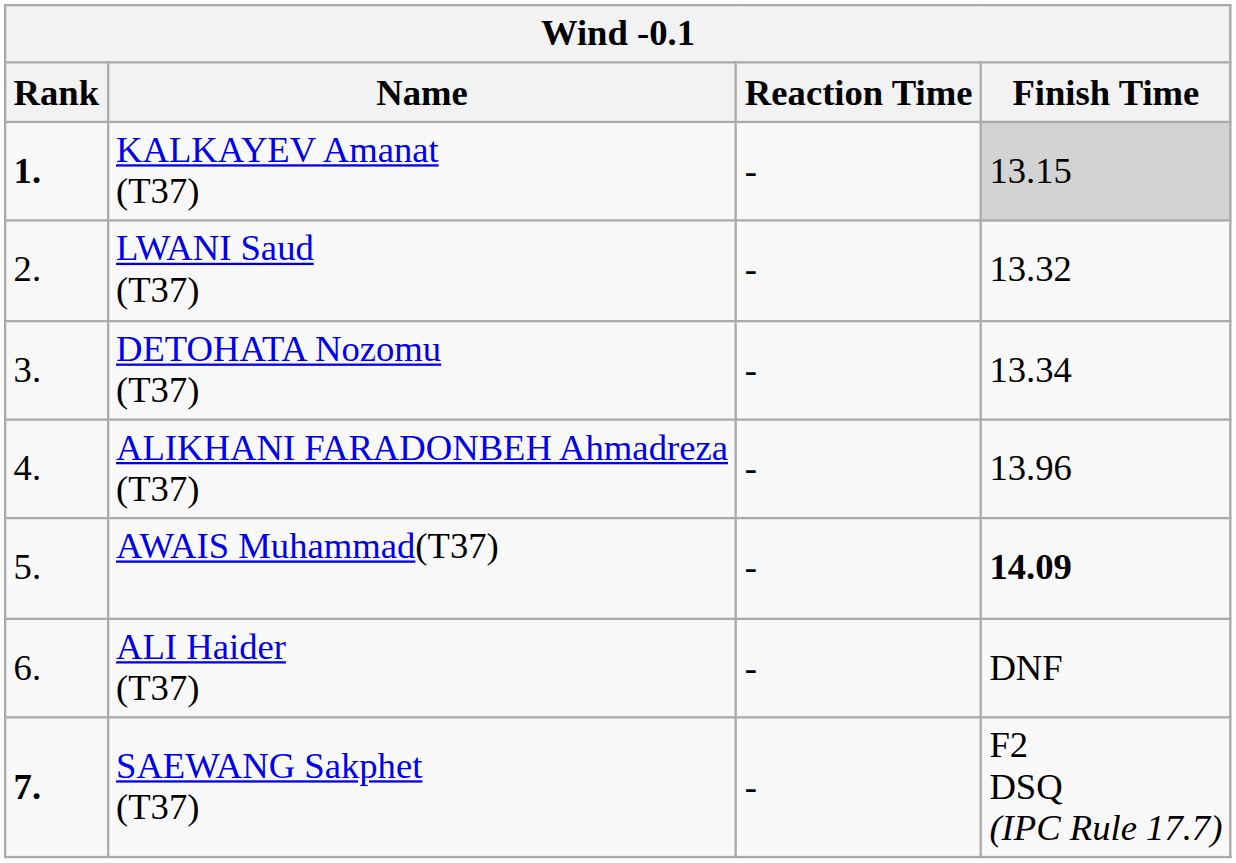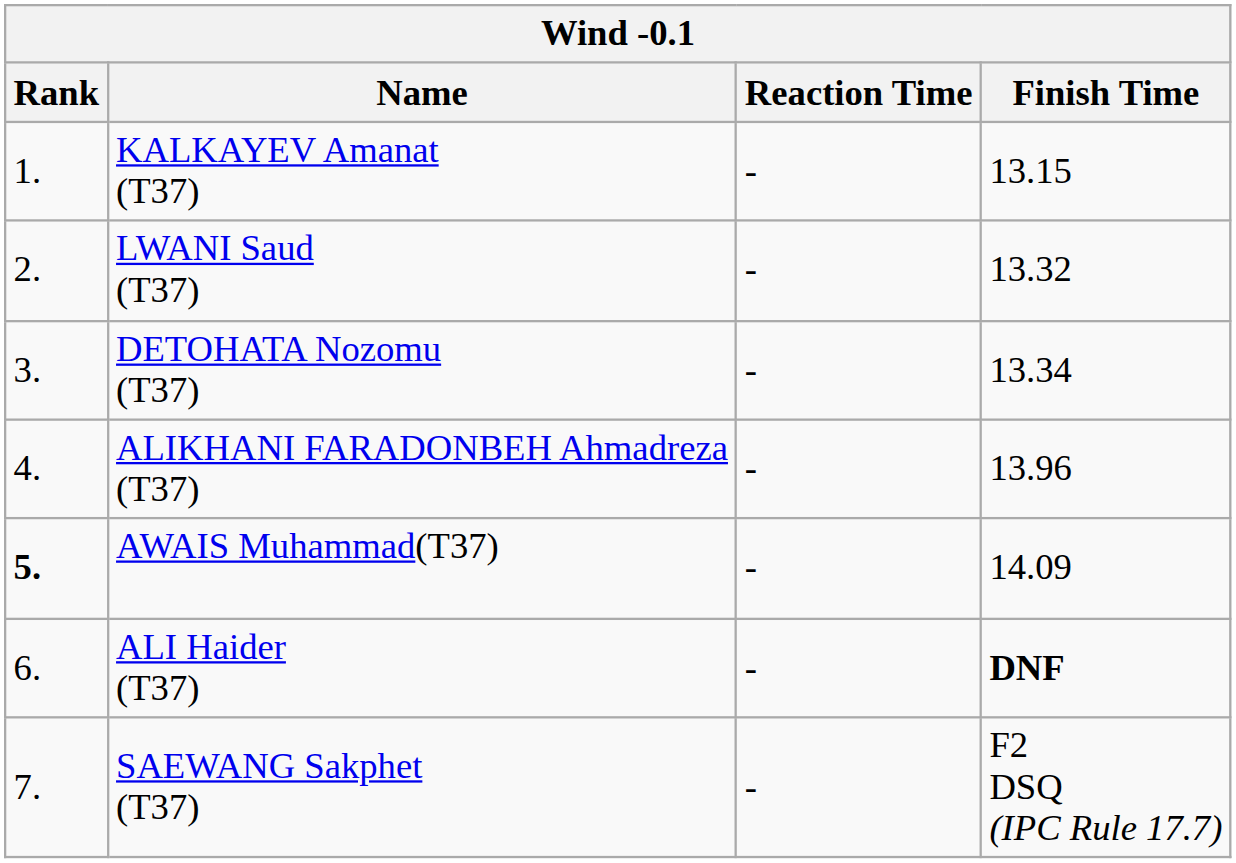(27, 170) bold -> (27, 170) normal
(1031, 170) lightgrey background -> (1031, 170) no background
(27, 567) normal -> (27, 567) bold
(1031, 567) bold -> (1031, 567) normal
(1026, 667) normal -> (1027, 667) bold
(27, 786) bold -> (27, 786) normal
